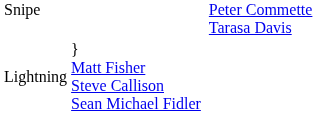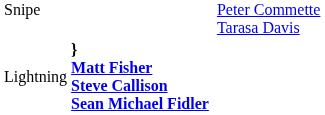(136, 76) normal -> (140, 76) bold
